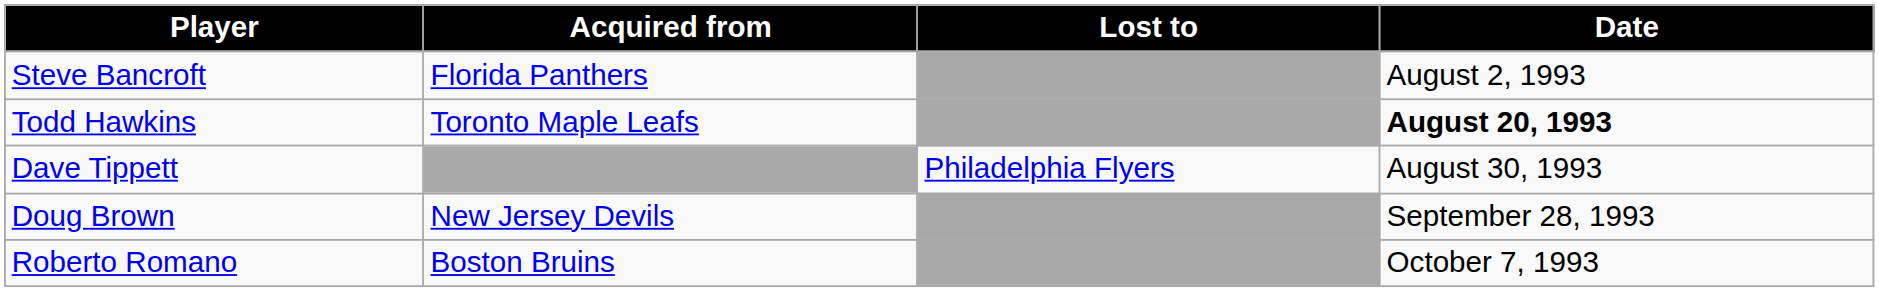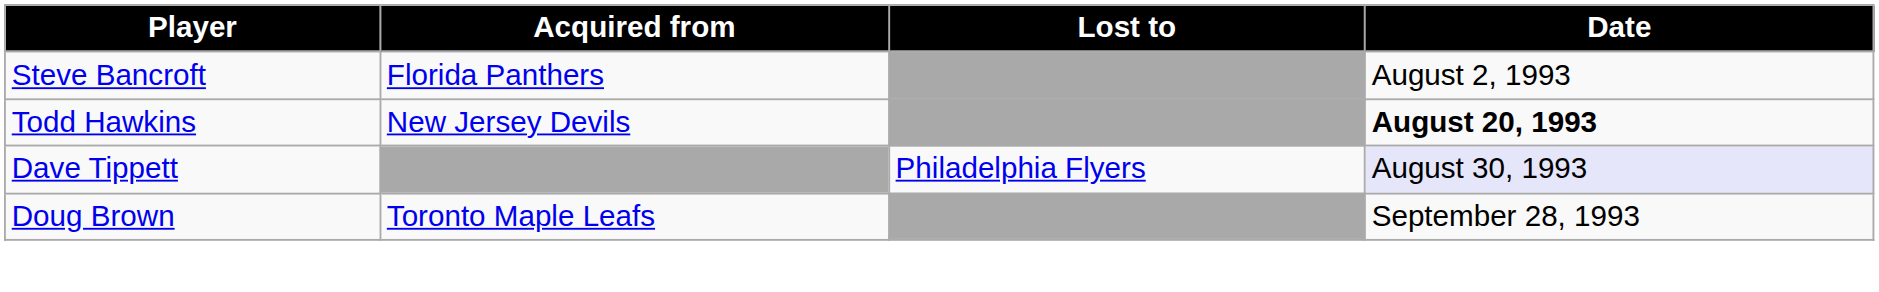(565, 121) Toronto Maple Leafs -> (509, 121) New Jersey Devils
(1494, 168) no background -> (1479, 168) lavender background
(552, 215) New Jersey Devils -> (521, 215) Toronto Maple Leafs
- row: (124, 262)
